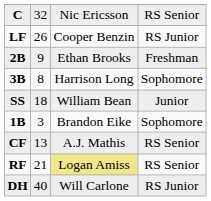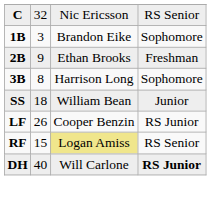rows swapped: (18, 121) <-> (18, 36)
- row: (18, 143)
(41, 164) 21 -> (41, 143) 15
(172, 185) normal -> (172, 164) bold
